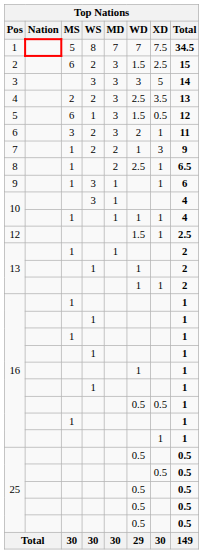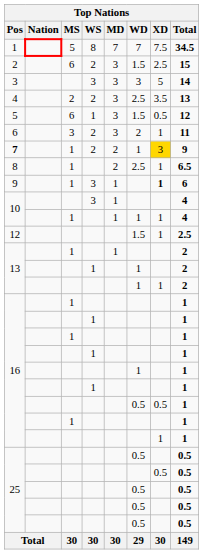(15, 149) normal -> (15, 149) bold
(160, 149) no background -> (160, 149) gold background
(160, 183) normal -> (160, 183) bold
